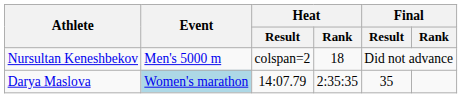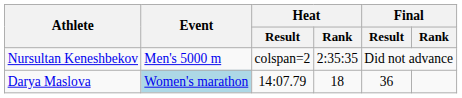(337, 59) 18 -> (337, 59) 2:35:35
(337, 81) 2:35:35 -> (337, 81) 18
(386, 81) 35 -> (386, 81) 36
